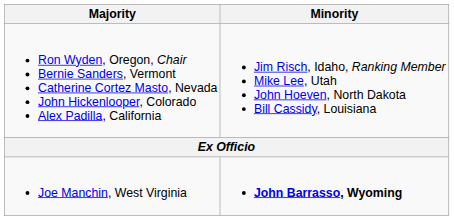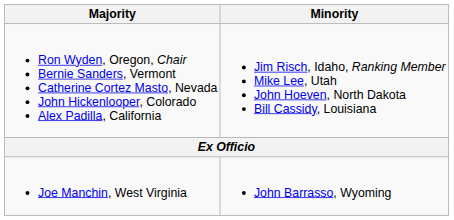(334, 193) bold -> (334, 193) normal
